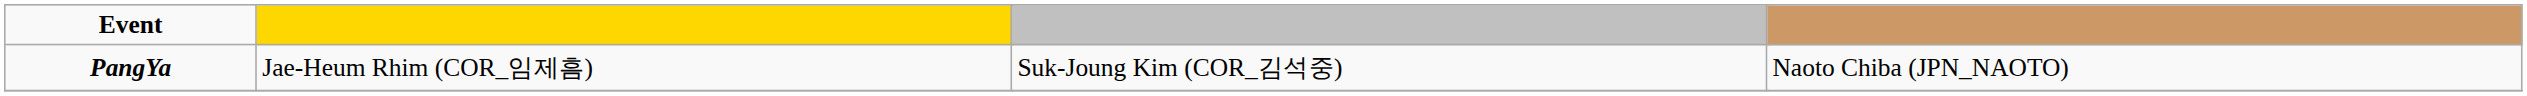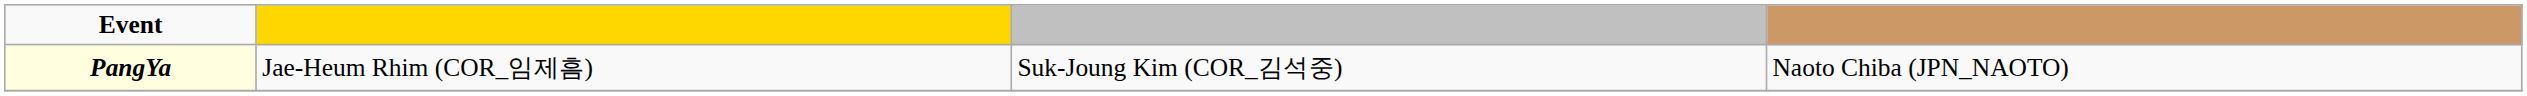(131, 67) no background -> (131, 67) lightyellow background
